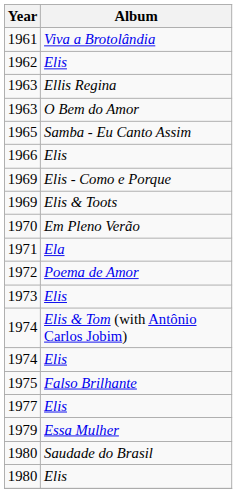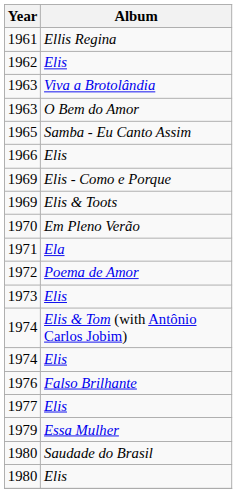(100, 39) Viva a Brotolândia -> (80, 39) Ellis Regina
(80, 86) Ellis Regina -> (100, 86) Viva a Brotolândia
(23, 382) 1975 -> (23, 382) 1976
